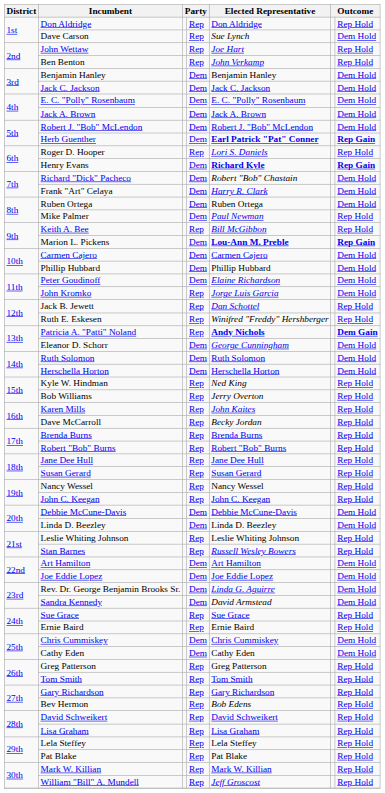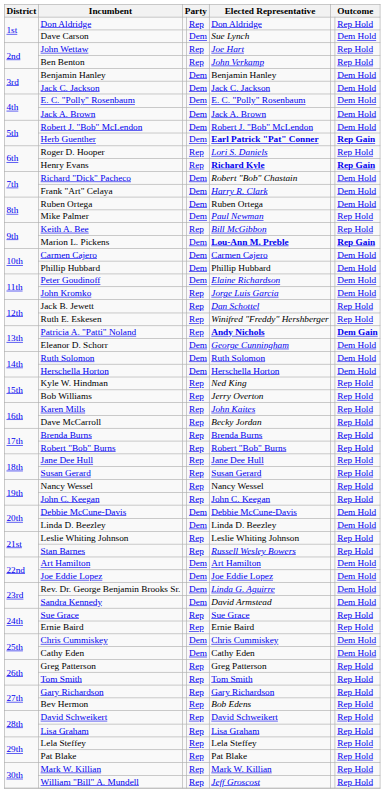(196, 36) Rep -> (198, 36) Dem
(198, 165) Dem -> (196, 165) Rep
